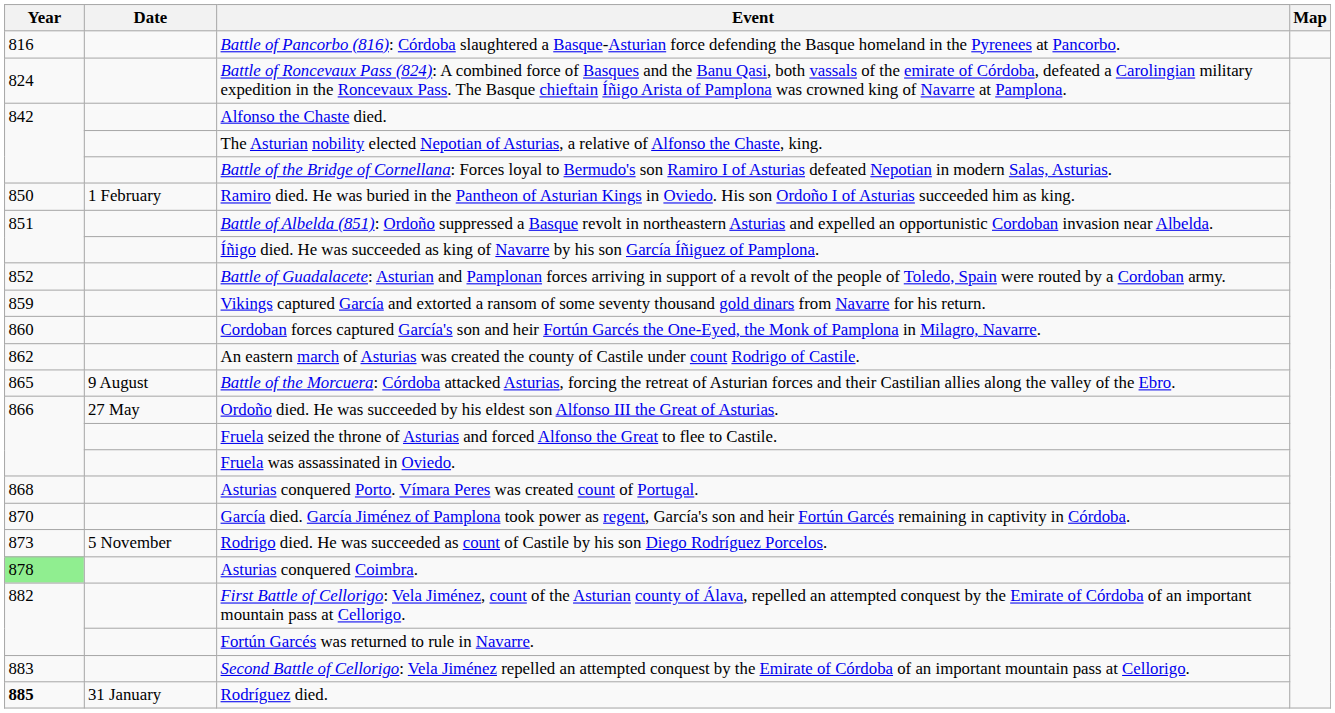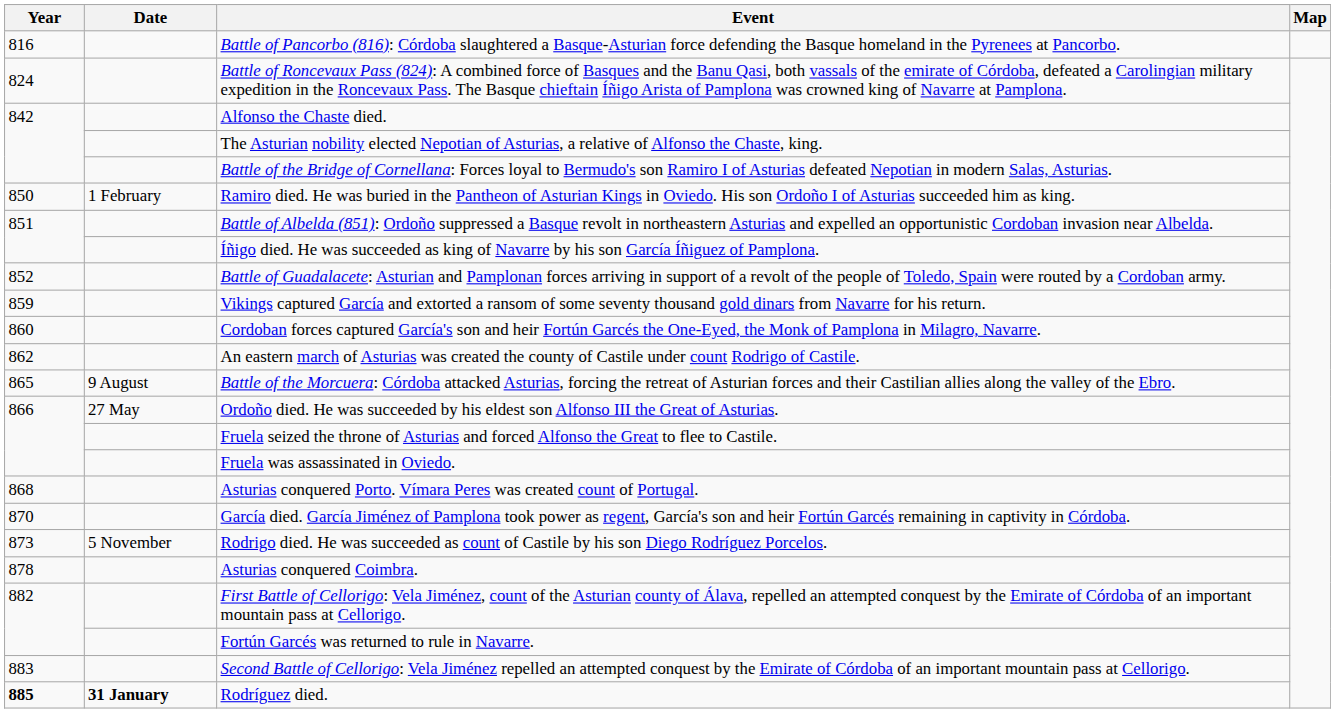(21, 569) lightgreen background -> (21, 569) no background
(125, 695) normal -> (128, 695) bold
